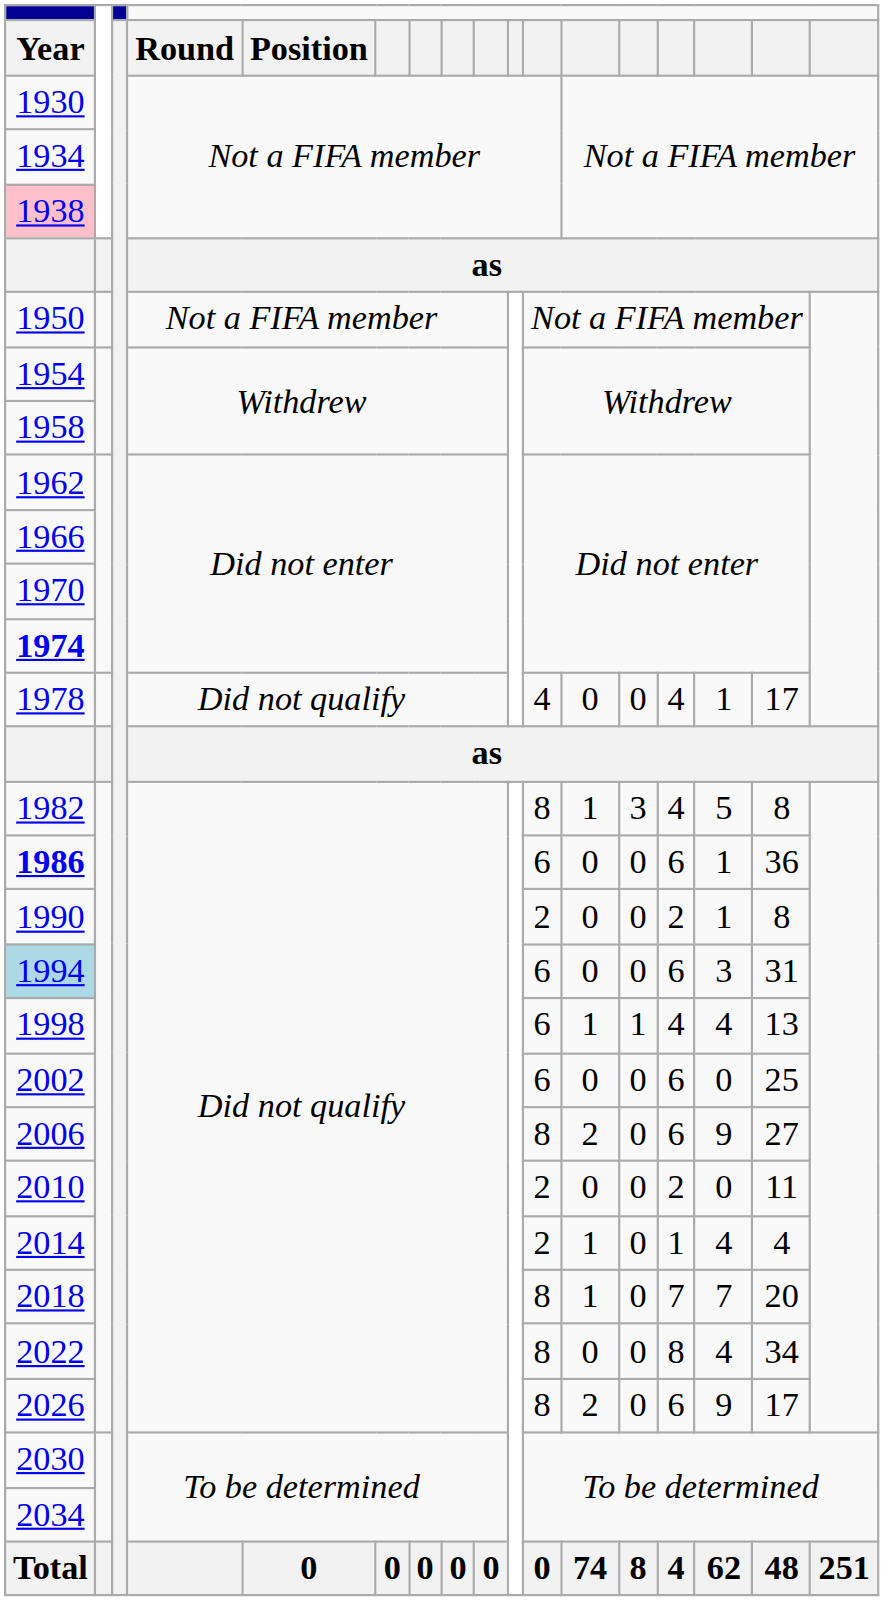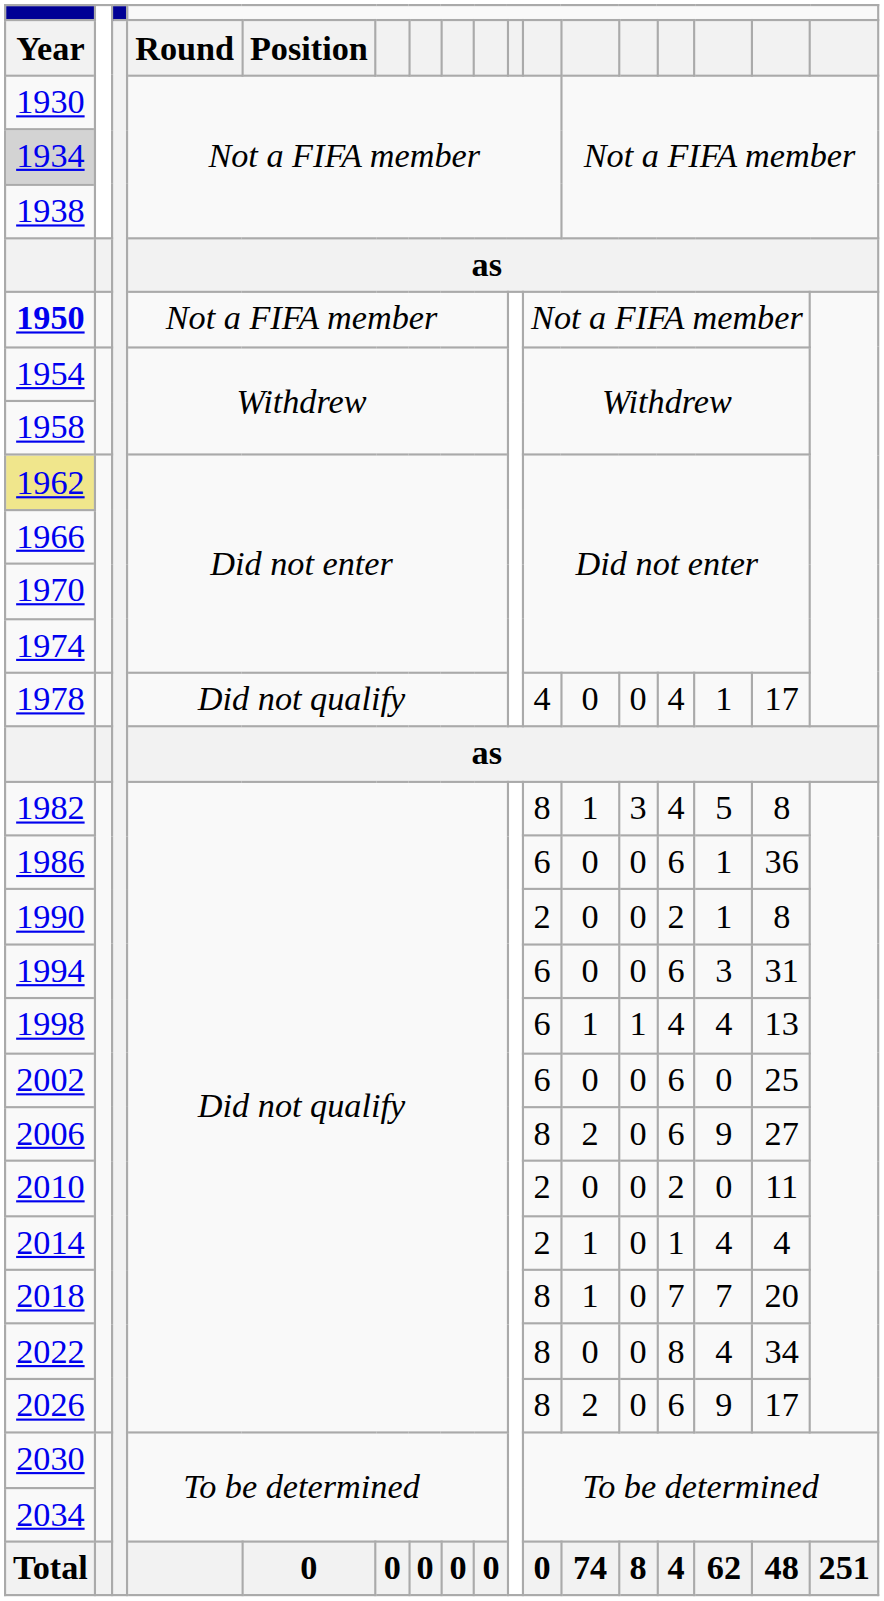(50, 156) no background -> (50, 156) lightgrey background
(50, 210) pink background -> (50, 210) no background
(50, 318) normal -> (50, 318) bold
(50, 481) no background -> (50, 481) khaki background
(50, 644) bold -> (50, 644) normal
(50, 861) bold -> (50, 861) normal
(50, 970) lightblue background -> (50, 970) no background
